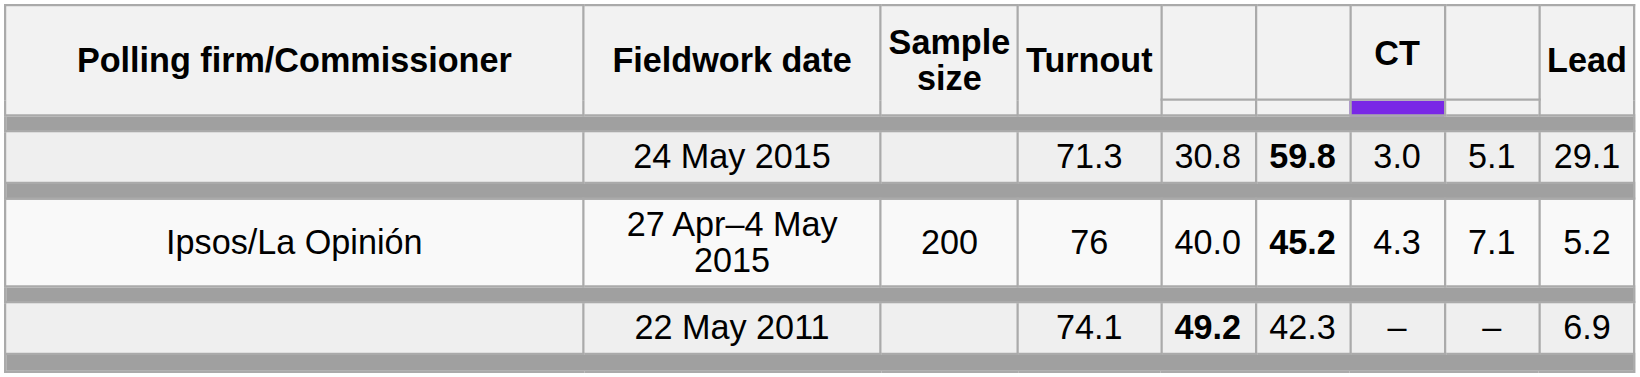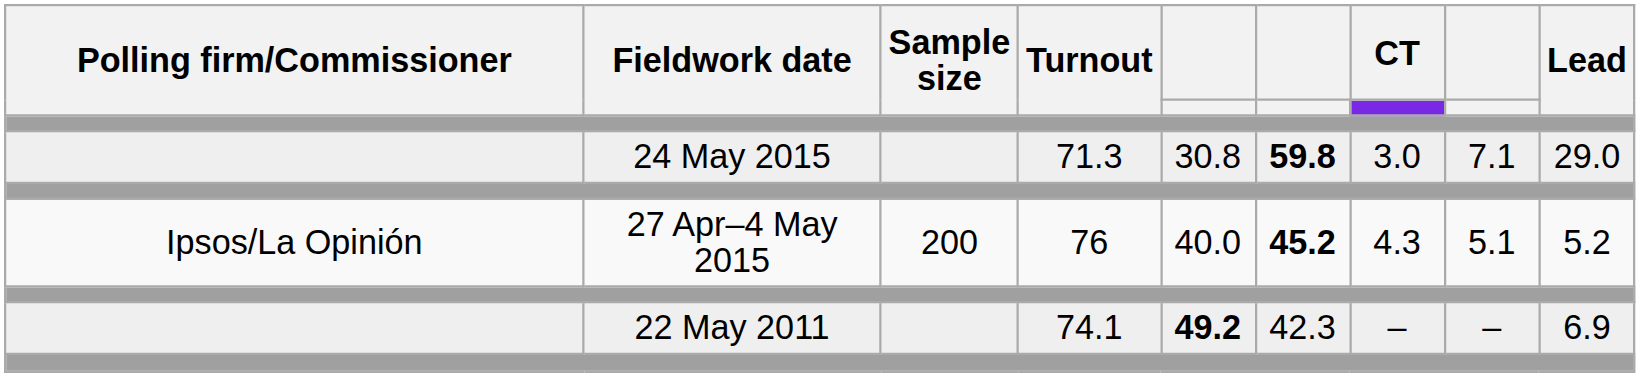(1492, 156) 5.1 -> (1492, 156) 7.1
(1587, 156) 29.1 -> (1587, 156) 29.0
(1492, 242) 7.1 -> (1492, 242) 5.1
